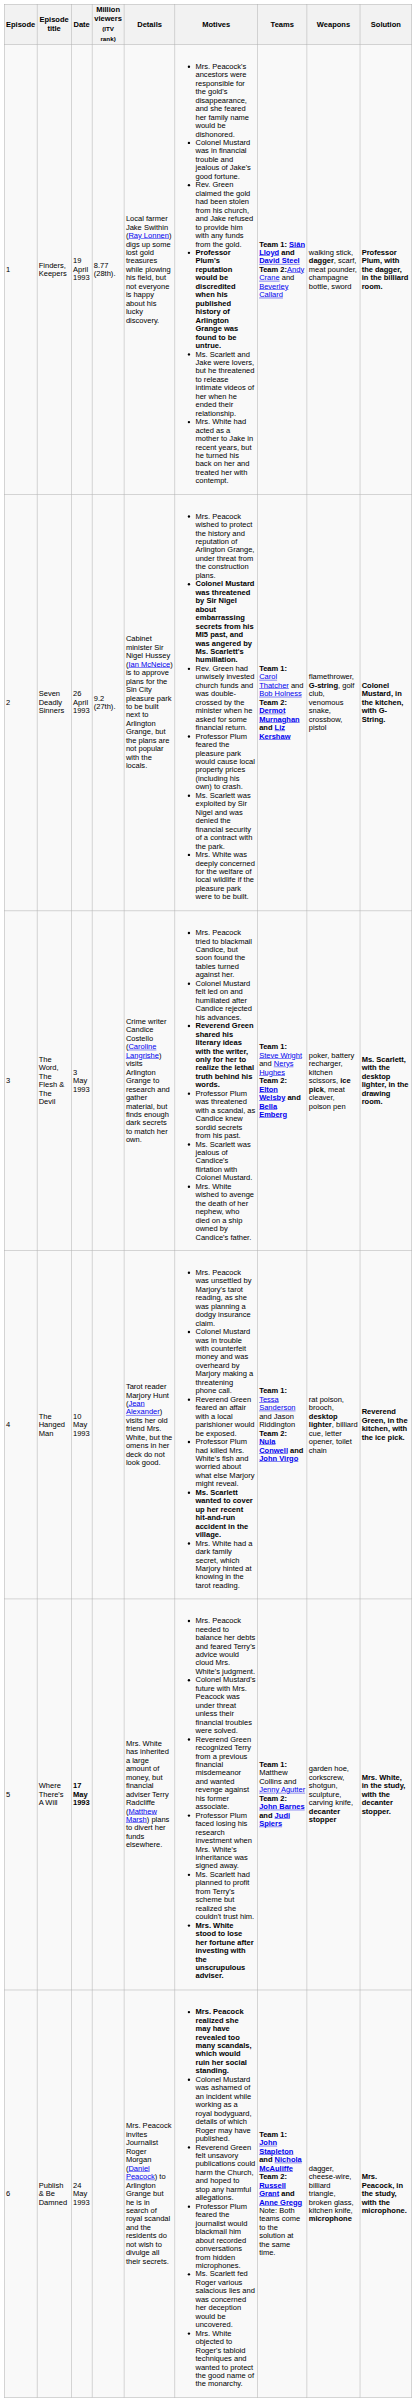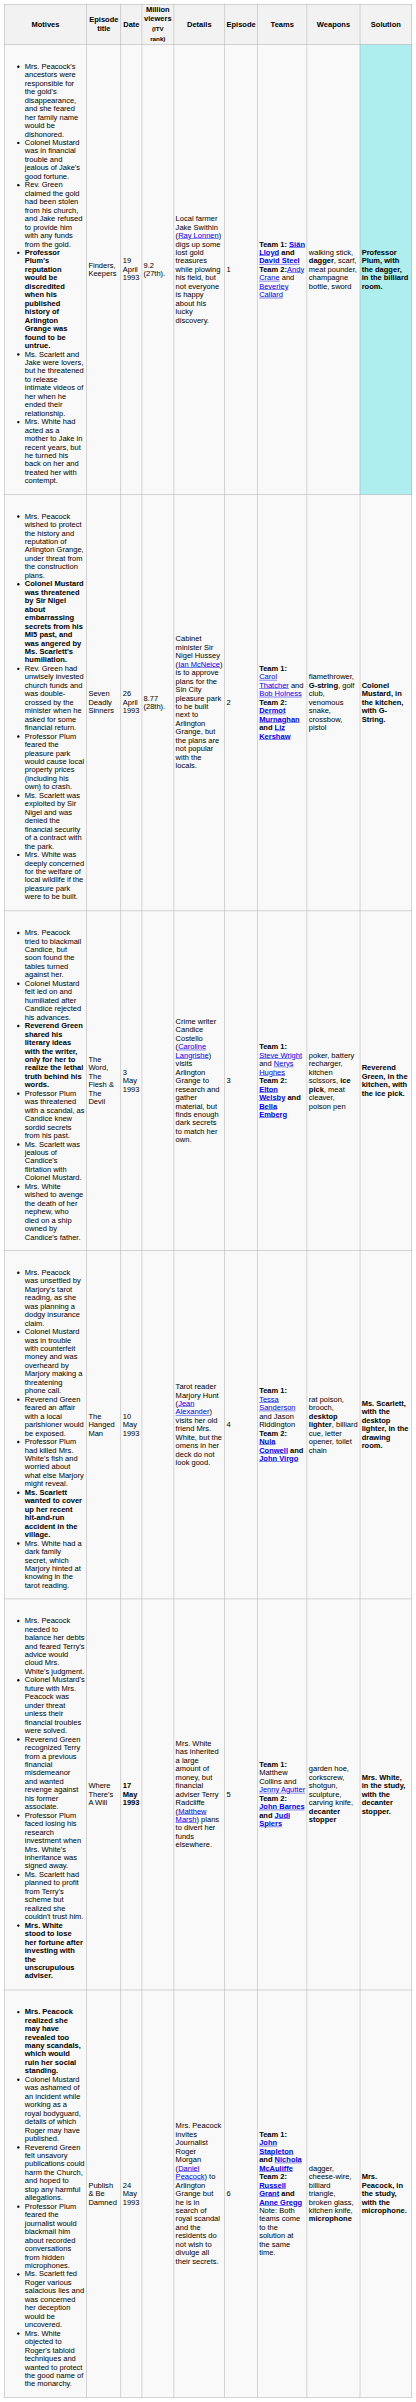columns swapped: (21, 24) <-> (216, 24)
(105, 269) 8.77 (28th). -> (154, 269) 9.2 (27th).
(385, 269) no background -> (385, 269) paleturquoise background
(105, 702) 9.2 (27th). -> (154, 702) 8.77 (28th).
(385, 1080) Ms. Scarlett, with the desktop lighter, in the drawing room. -> (385, 1080) Reverend Green, in the kitchen, with the ice pick.
(385, 1425) Reverend Green, in the kitchen, with the ice pick. -> (385, 1425) Ms. Scarlett, with the desktop lighter, in the drawing room.
